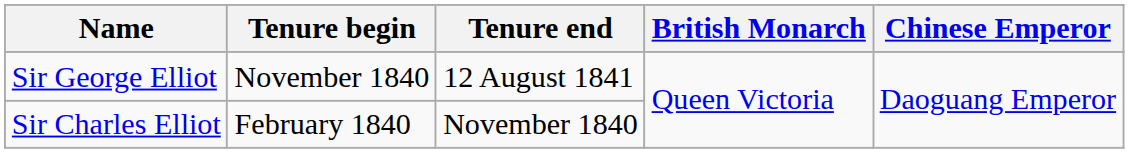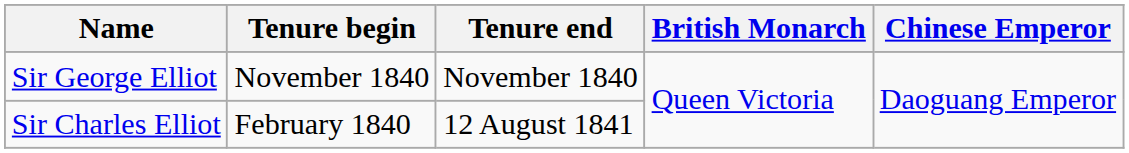(538, 76) 12 August 1841 -> (540, 76) November 1840
(540, 123) November 1840 -> (538, 123) 12 August 1841
